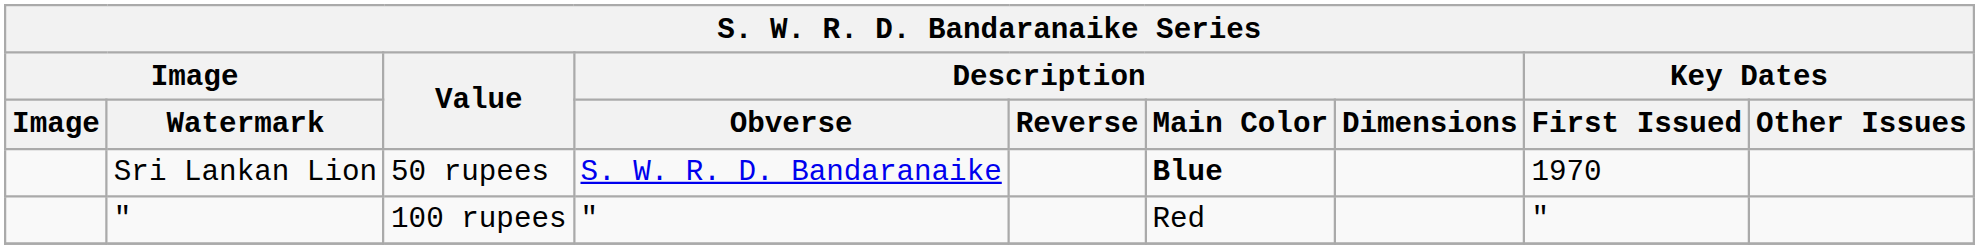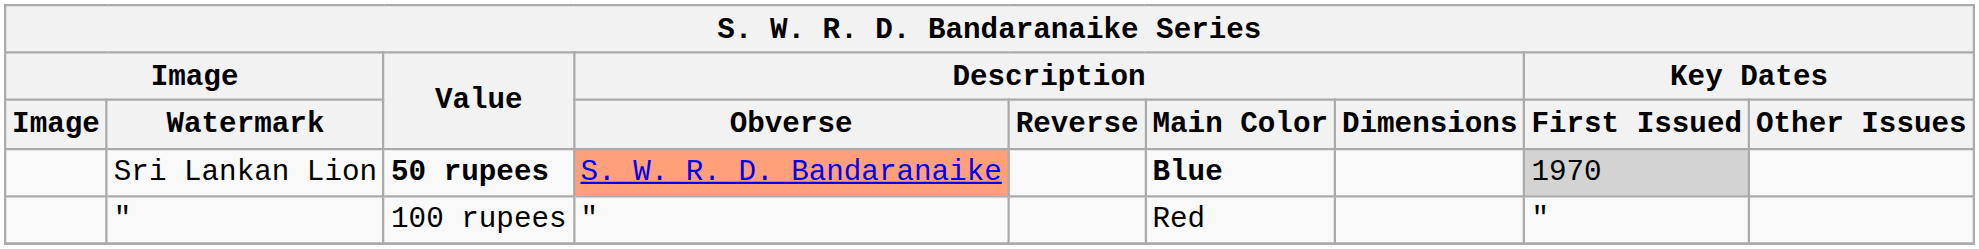(470, 172) normal -> (470, 172) bold
(791, 172) no background -> (791, 172) lightsalmon background
(1567, 172) no background -> (1567, 172) lightgrey background
